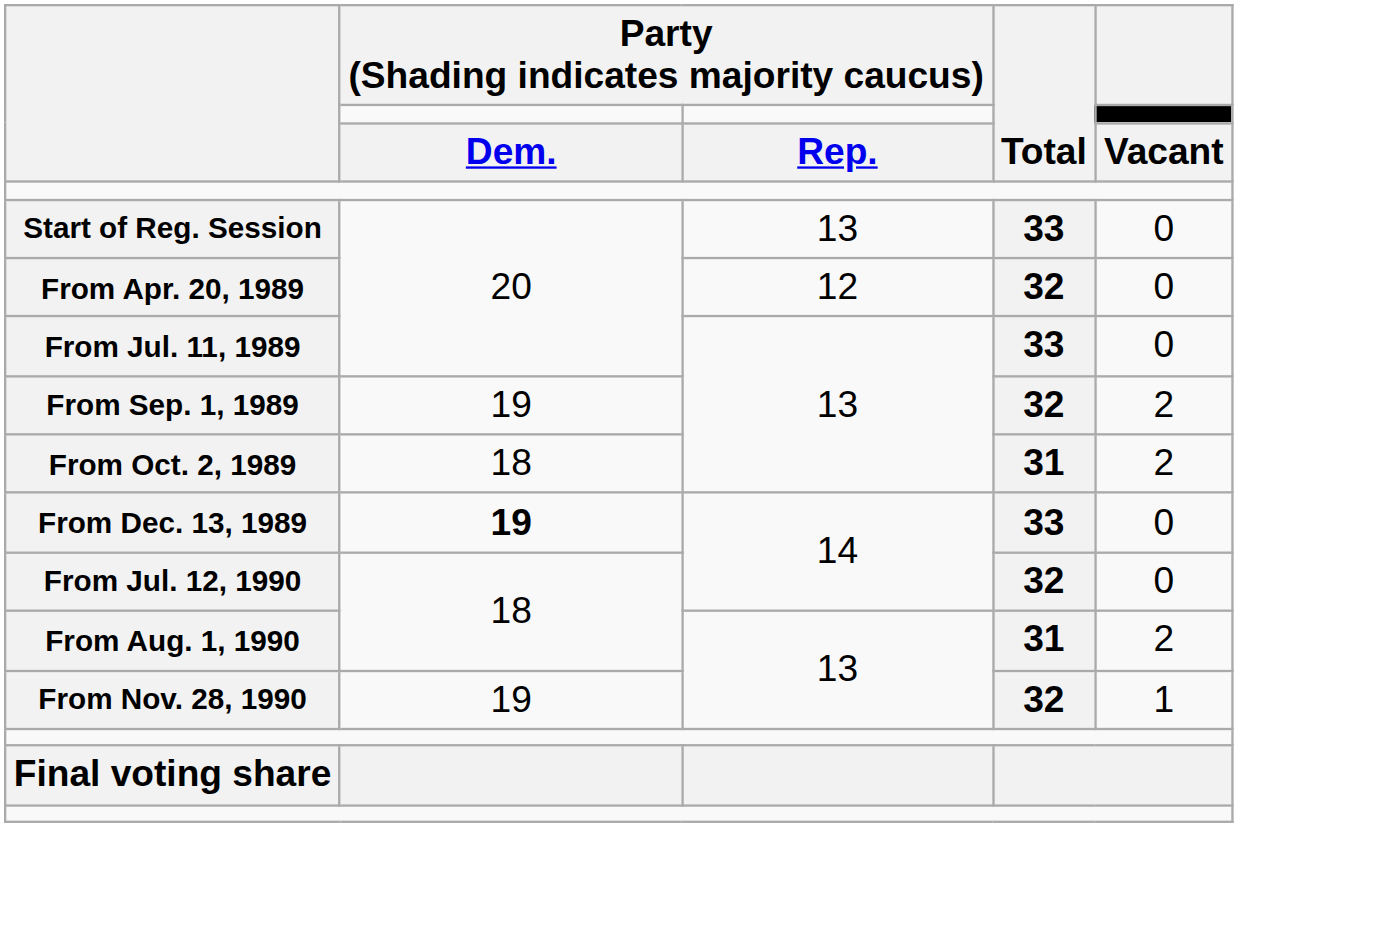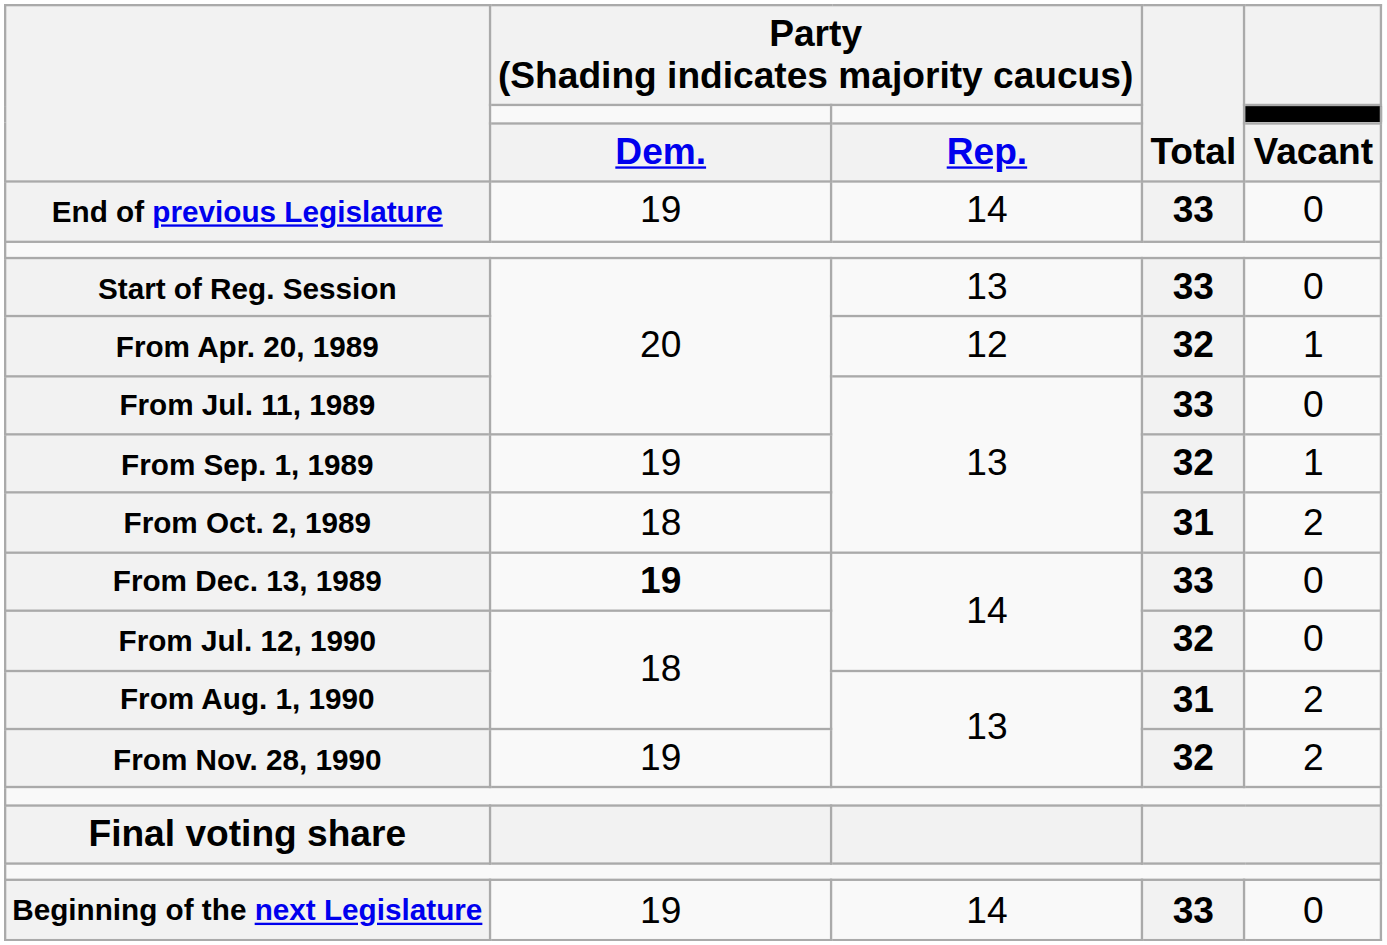+ row: (247, 211)
(1164, 286) 0 -> (1313, 345) 1
(1164, 404) 2 -> (1313, 463) 1
(1164, 698) 1 -> (1313, 757) 2
+ row: (247, 910)
